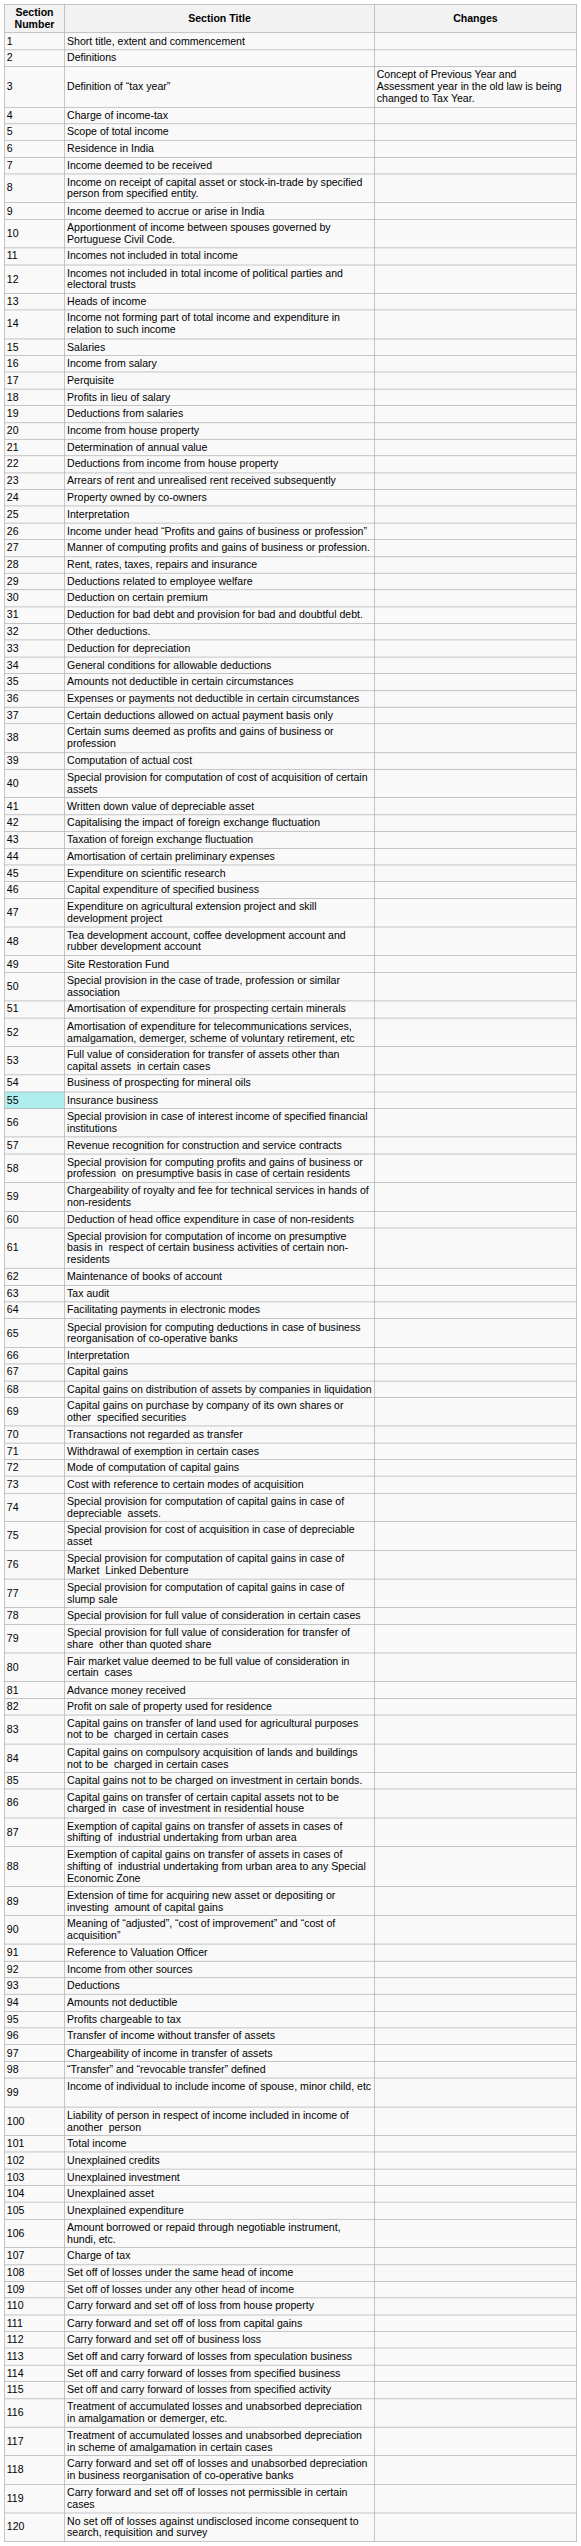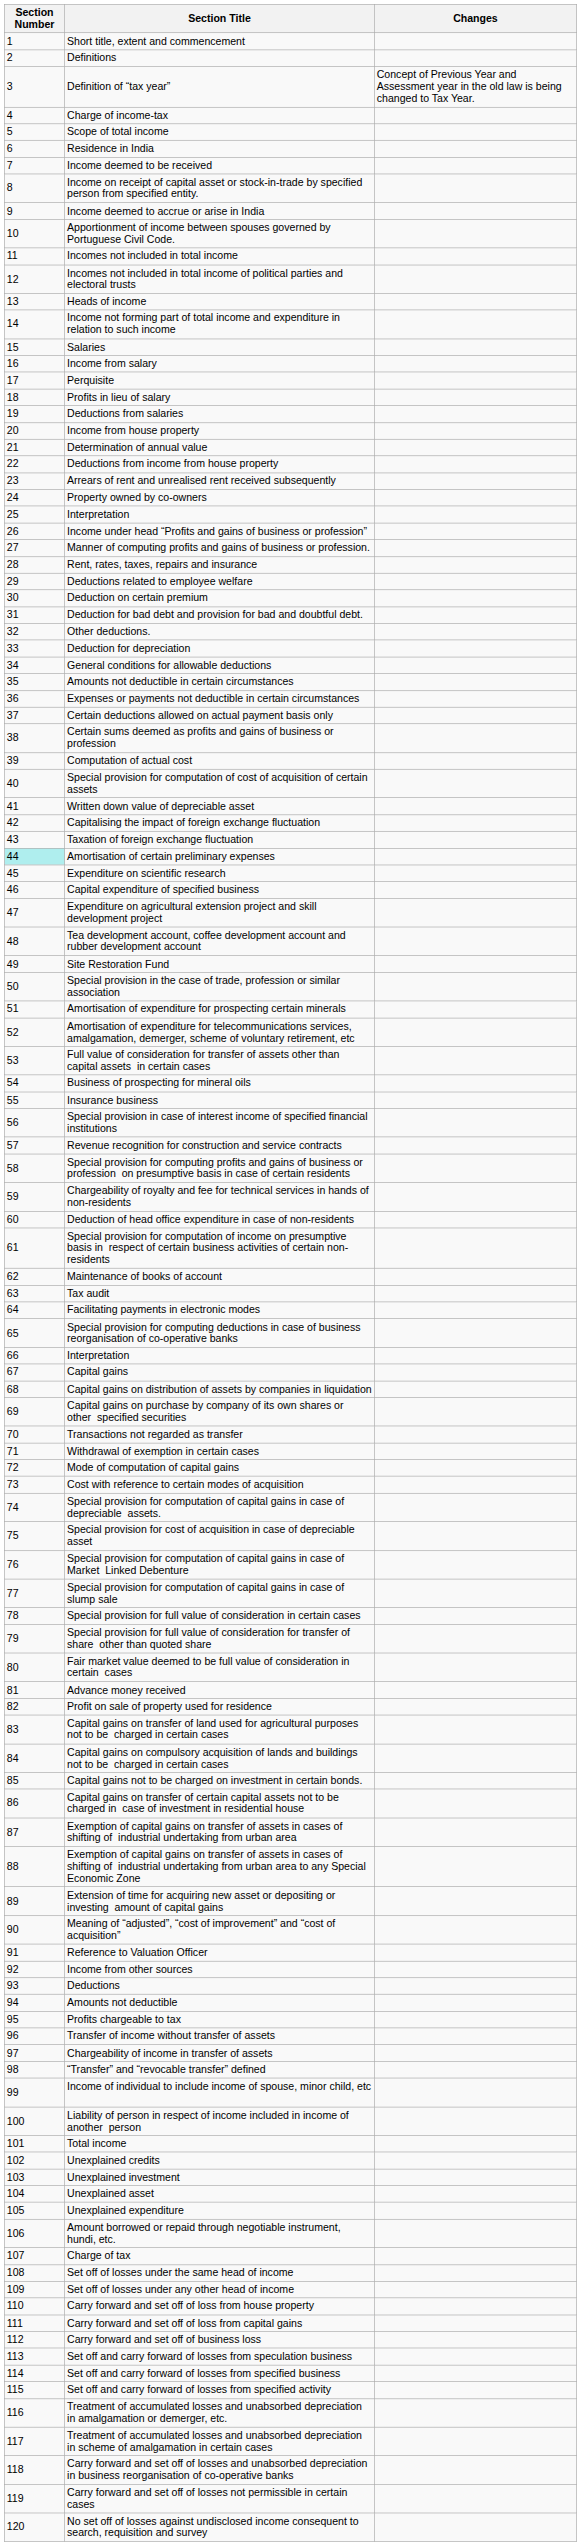(13, 856) no background -> (13, 856) paleturquoise background
(13, 1100) paleturquoise background -> (13, 1100) no background
